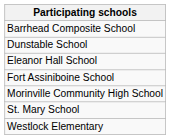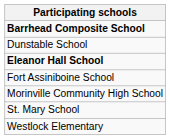(71, 29) normal -> (76, 29) bold
(52, 61) normal -> (55, 61) bold
